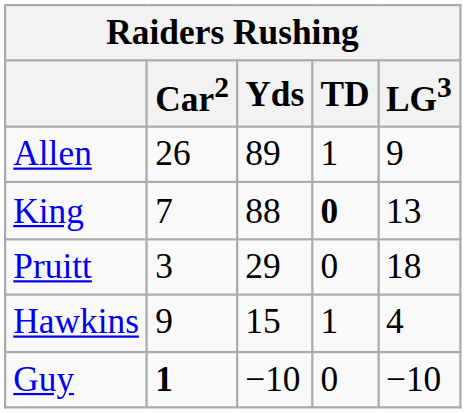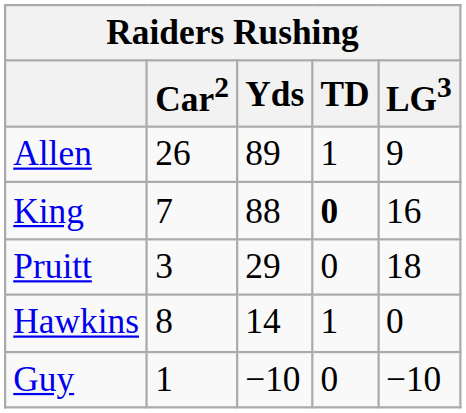(404, 210) 13 -> (404, 210) 16
(164, 322) 9 -> (164, 322) 8
(263, 322) 15 -> (263, 322) 14
(395, 322) 4 -> (395, 322) 0
(164, 378) bold -> (164, 378) normal
